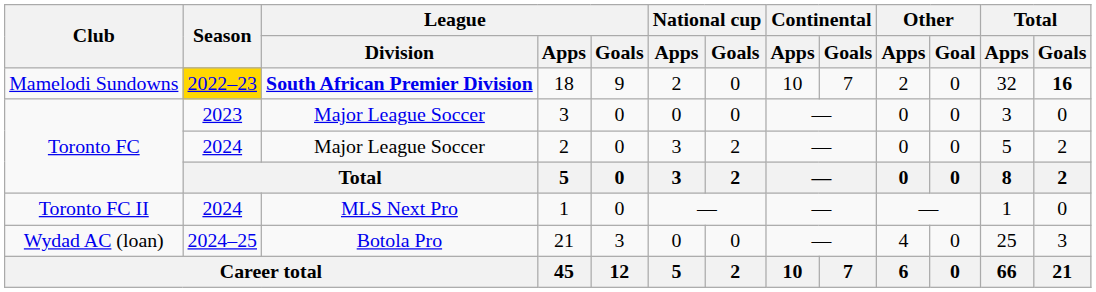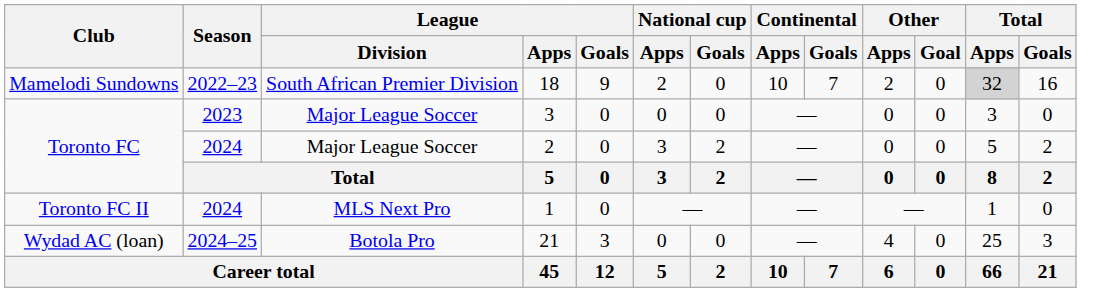(222, 83) gold background -> (222, 83) no background
(399, 83) bold -> (392, 83) normal
(1007, 83) no background -> (992, 83) lightgrey background
(1062, 83) bold -> (1047, 83) normal
